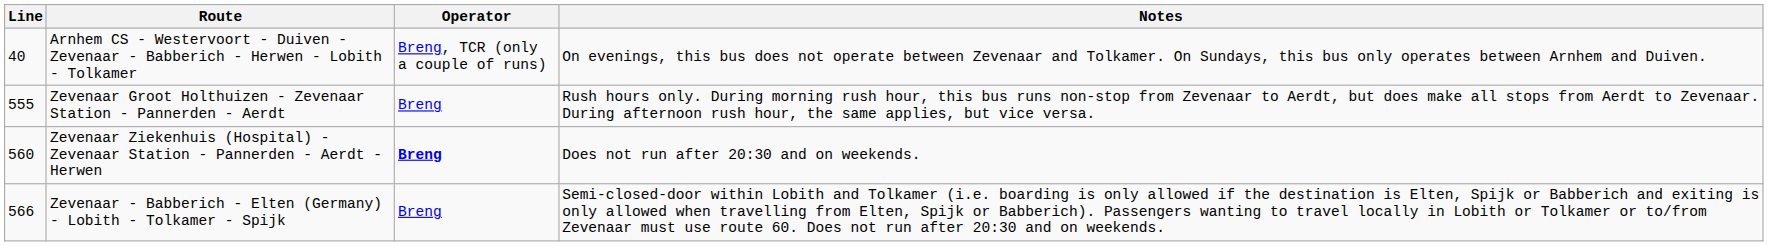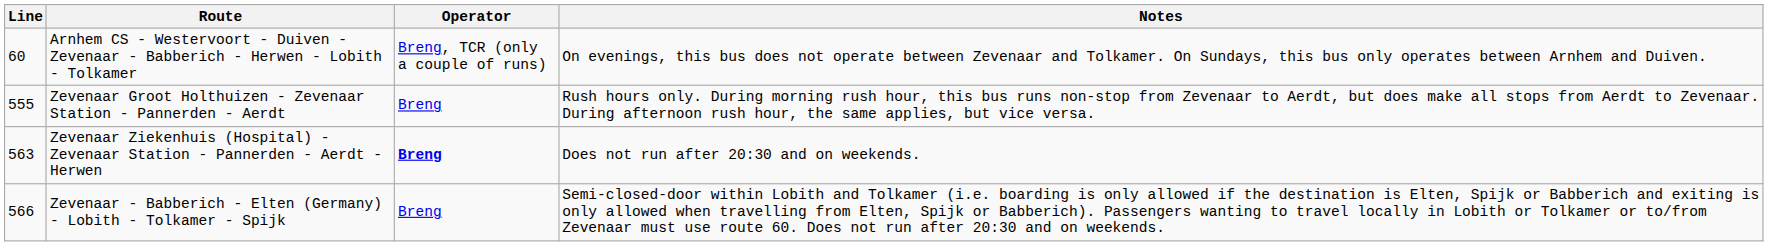(17, 57) 40 -> (17, 57) 60
(21, 155) 560 -> (21, 155) 563
